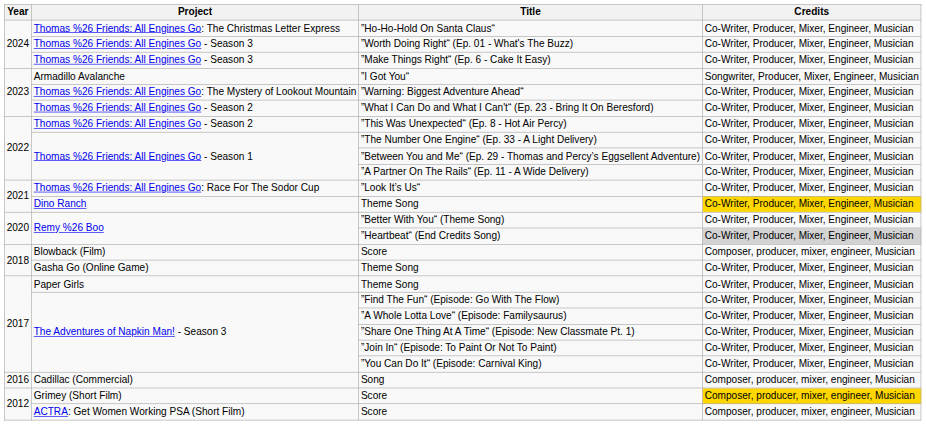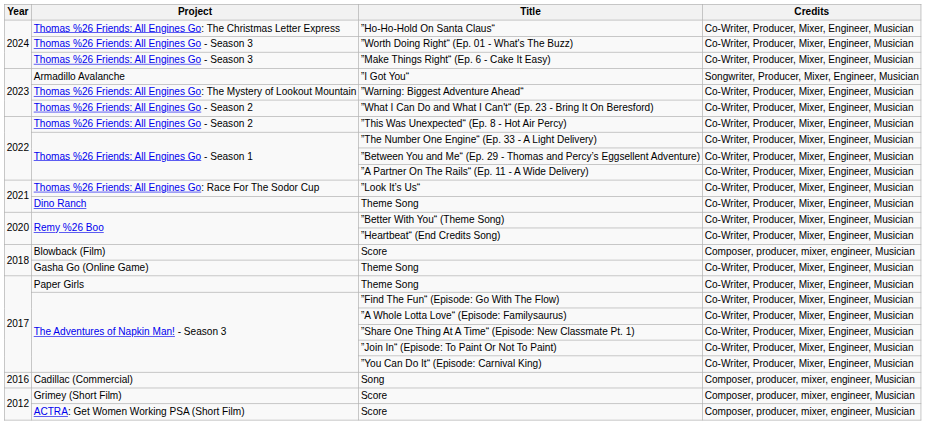(809, 204) gold background -> (809, 204) no background
(809, 236) lightgrey background -> (809, 236) no background
(810, 396) gold background -> (810, 396) no background
